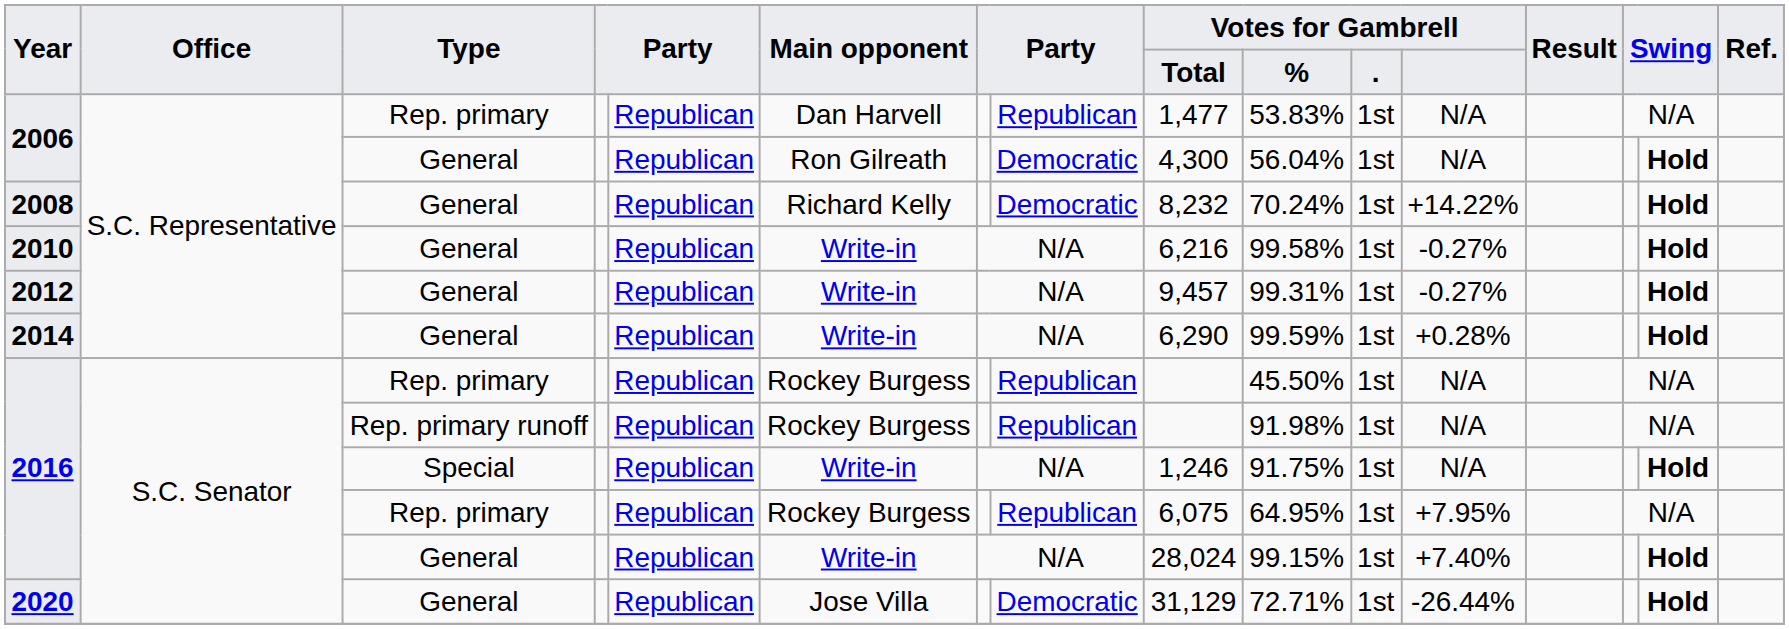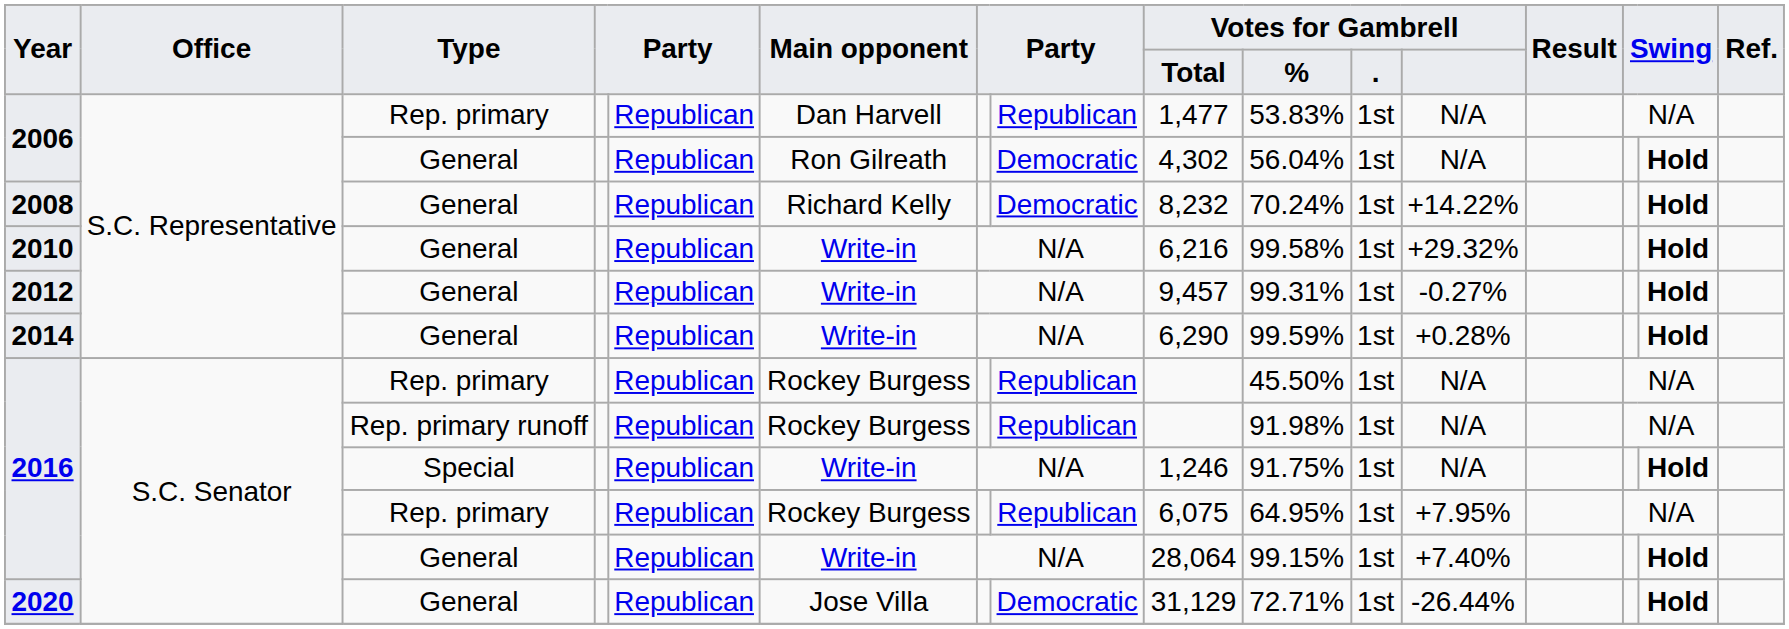(1194, 160) 4,300 -> (1194, 160) 4,302
(1463, 248) -0.27% -> (1463, 248) +29.32%
(1194, 557) 28,024 -> (1194, 557) 28,064
